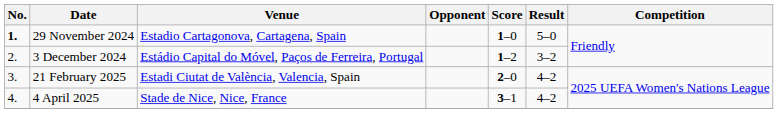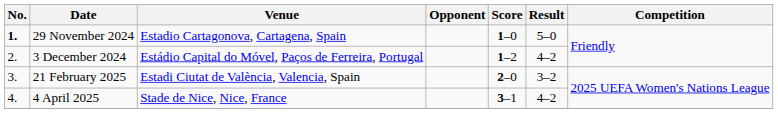(547, 56) 3–2 -> (547, 56) 4–2
(547, 77) 4–2 -> (547, 77) 3–2
